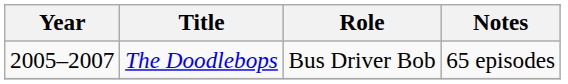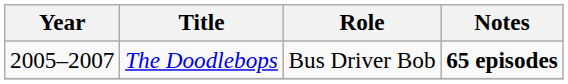(501, 59) normal -> (502, 59) bold
